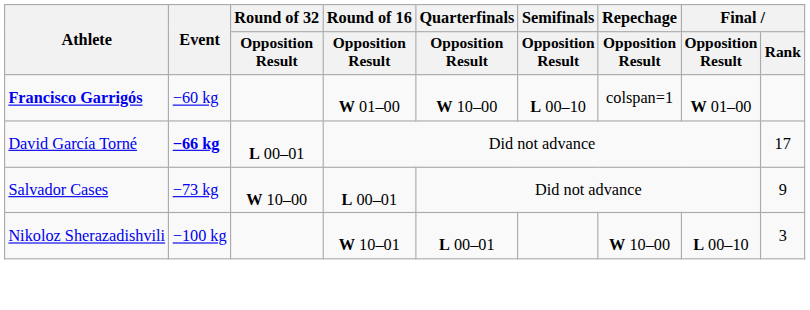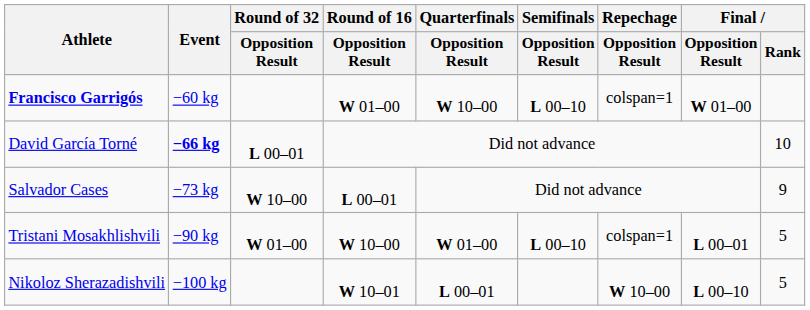(783, 144) 17 -> (783, 144) 10
+ row: (84, 236)
(783, 236) 3 -> (783, 282) 5
